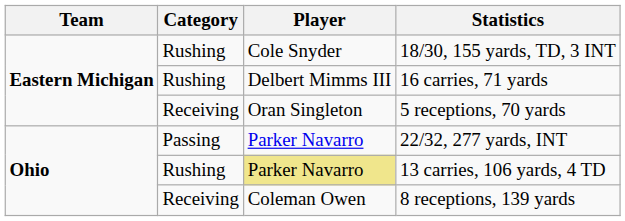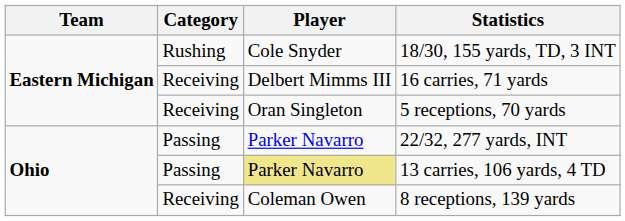(194, 80) Rushing -> (201, 80) Receiving
(194, 170) Rushing -> (191, 170) Passing
